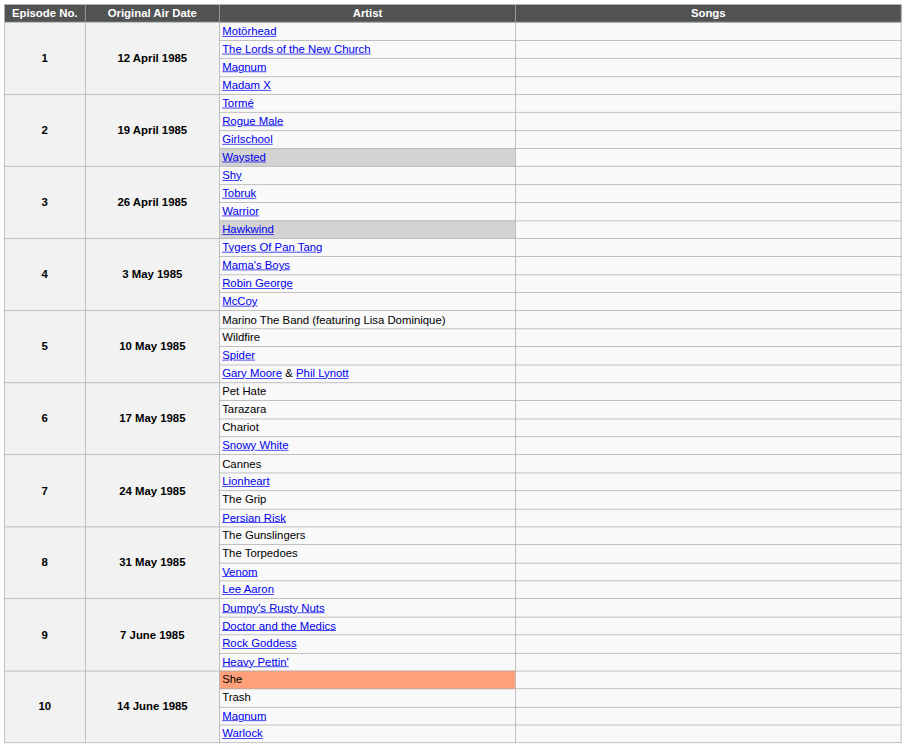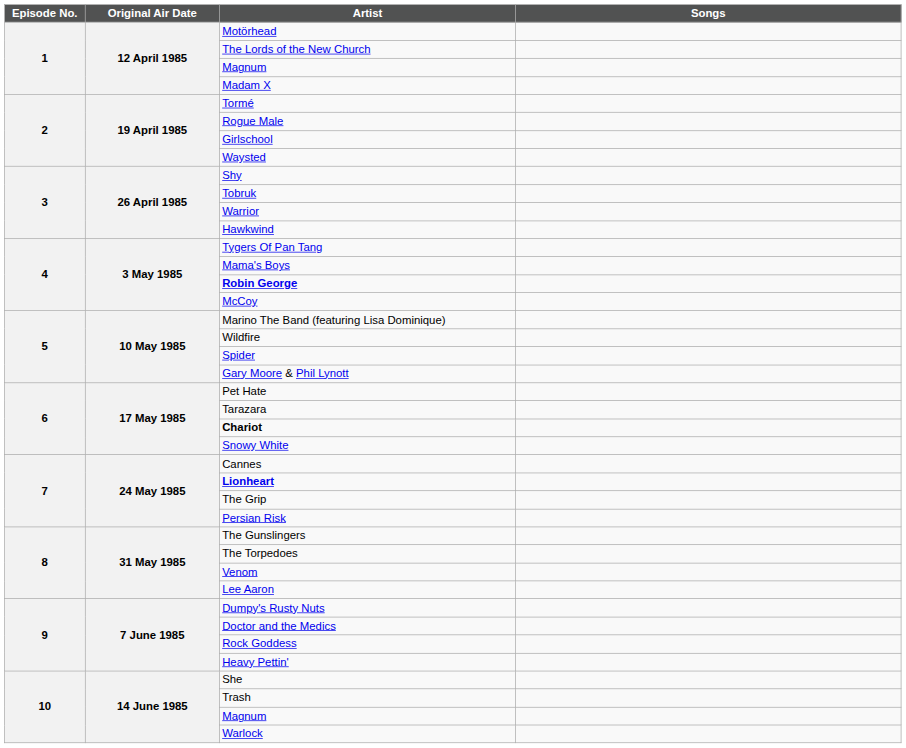(244, 157) lightgrey background -> (244, 157) no background
(248, 229) lightgrey background -> (248, 229) no background
(258, 283) normal -> (260, 283) bold
(240, 427) normal -> (242, 427) bold
(246, 481) normal -> (248, 481) bold
(232, 680) lightsalmon background -> (232, 680) no background
